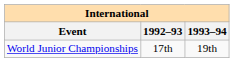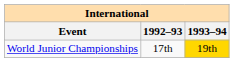(207, 48) no background -> (207, 48) gold background
